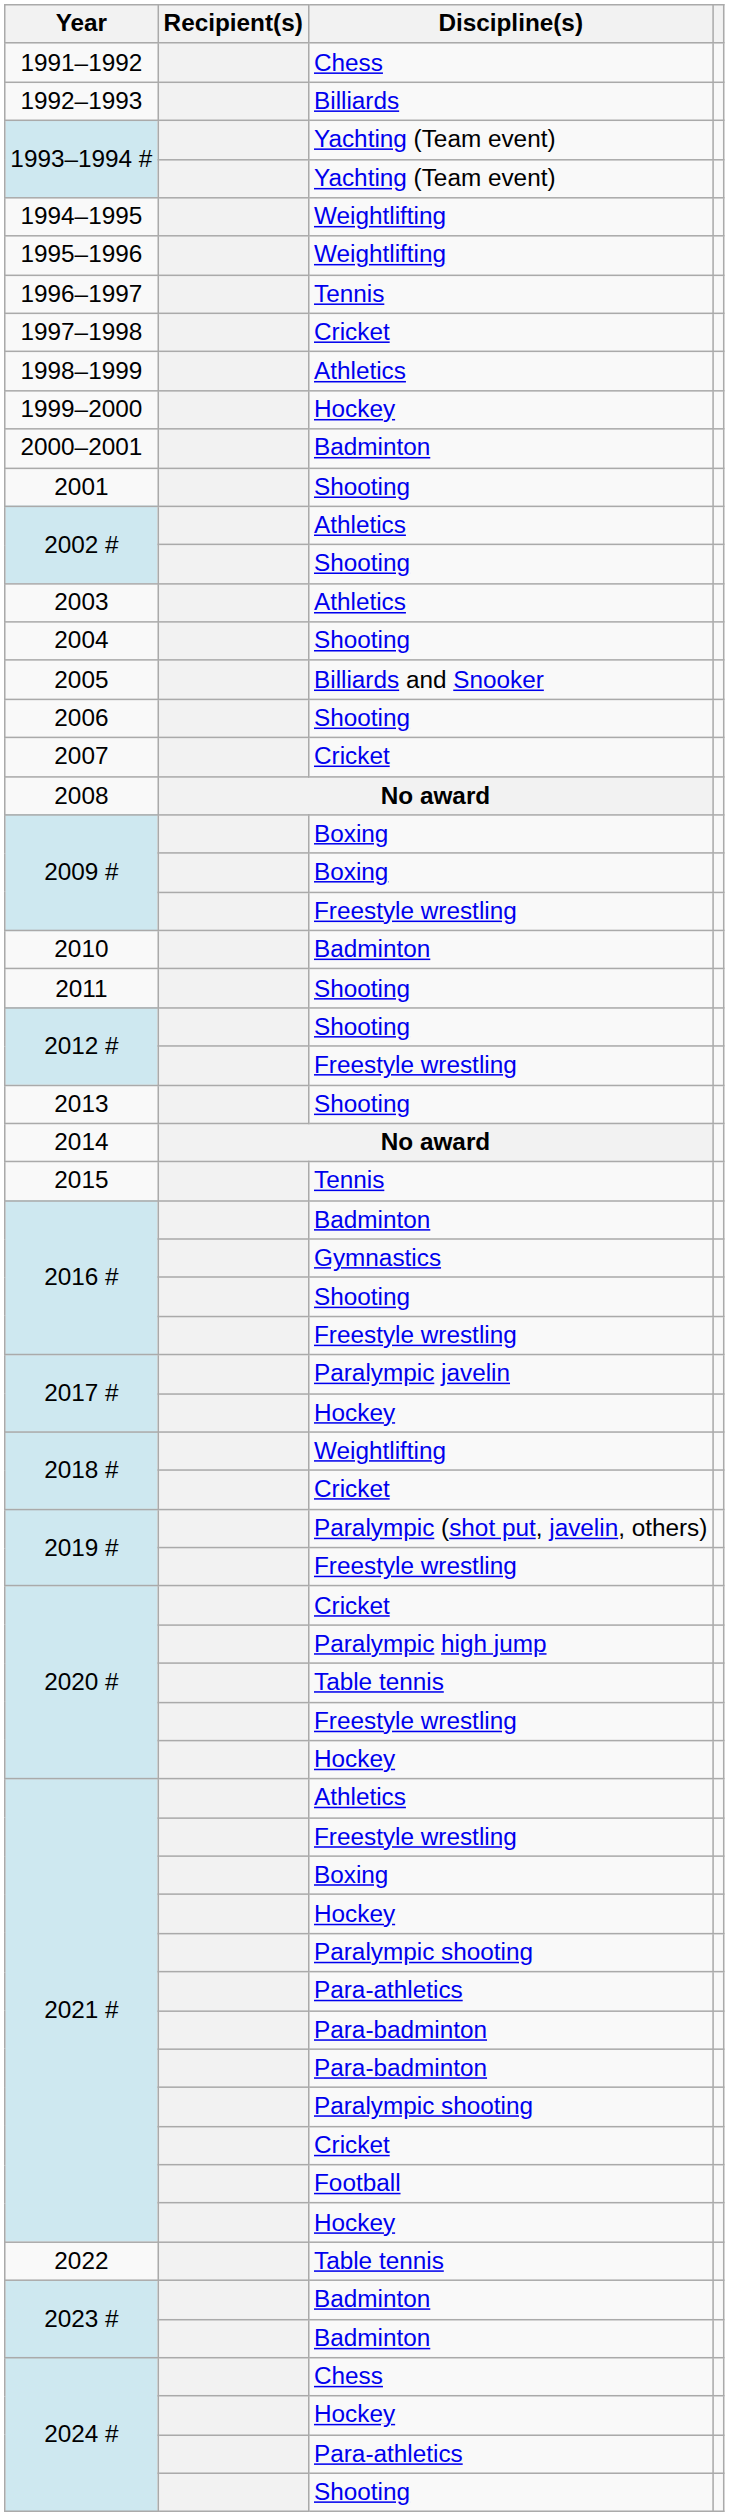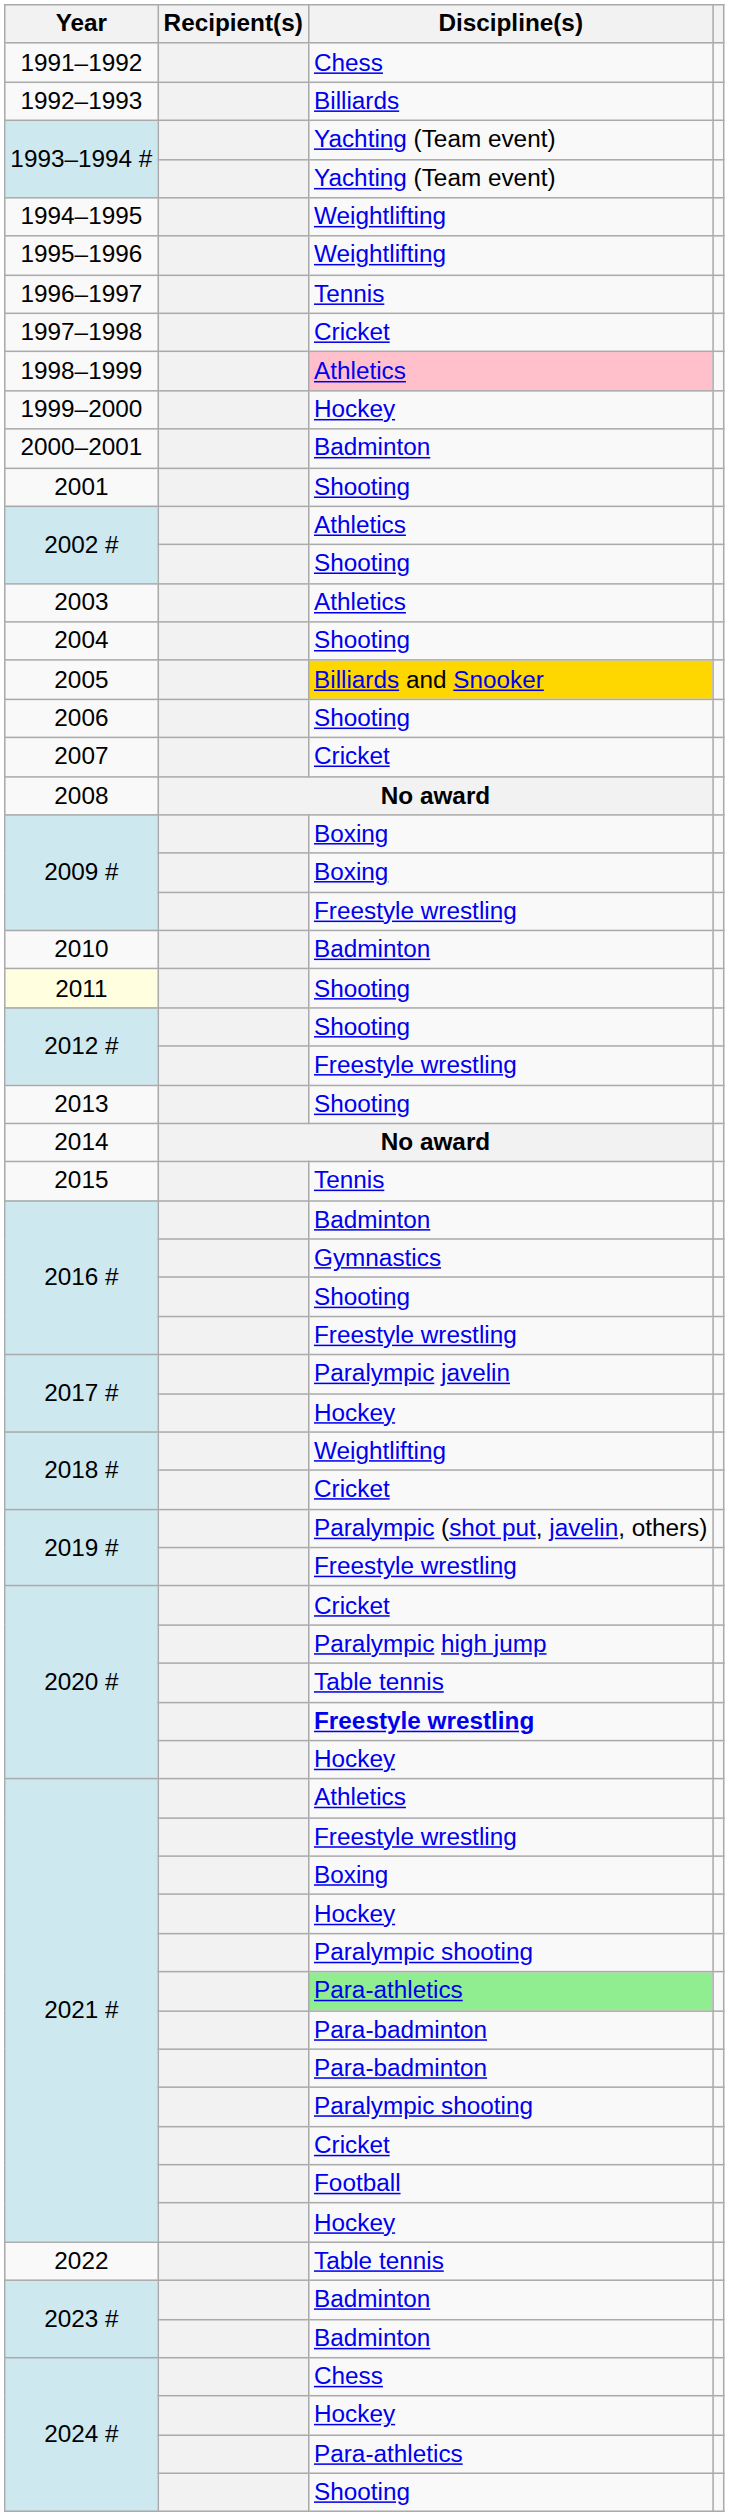(360, 370) no background -> (360, 370) pink background
(429, 679) no background -> (429, 679) gold background
(81, 988) no background -> (81, 988) lightyellow background
(415, 1720) normal -> (424, 1720) bold
(388, 1990) no background -> (388, 1990) lightgreen background
